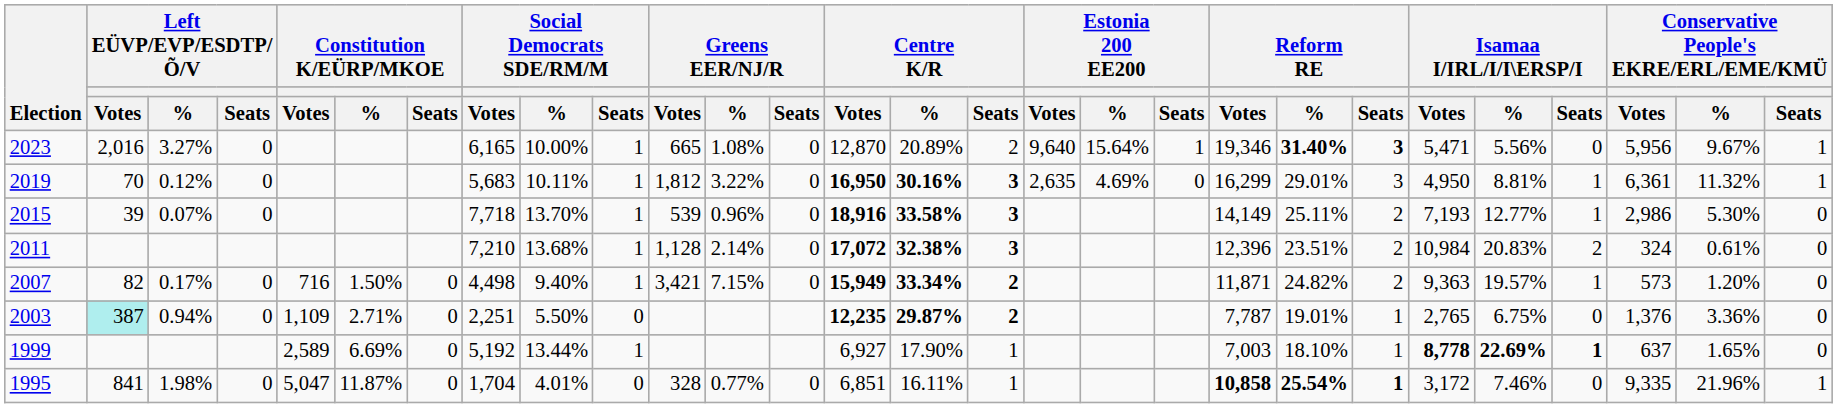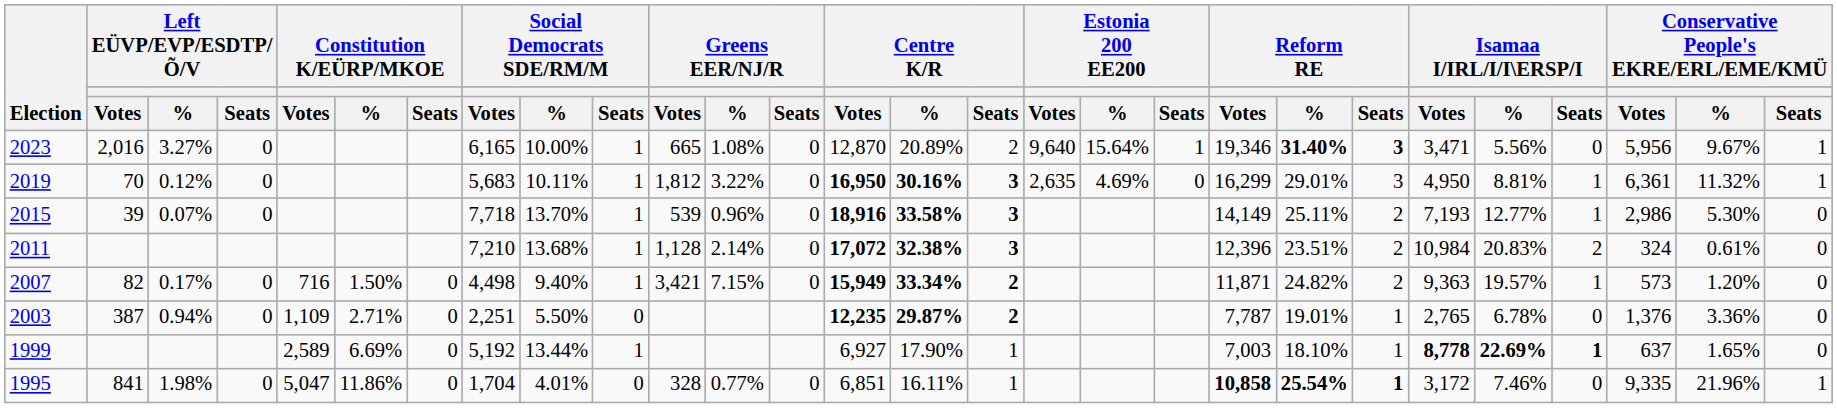(1447, 147) 5,471 -> (1447, 147) 3,471
(128, 317) paleturquoise background -> (128, 317) no background
(1520, 317) 6.75% -> (1520, 317) 6.78%
(371, 385) 11.87% -> (371, 385) 11.86%
